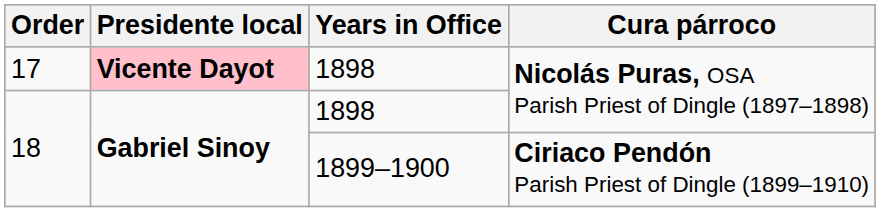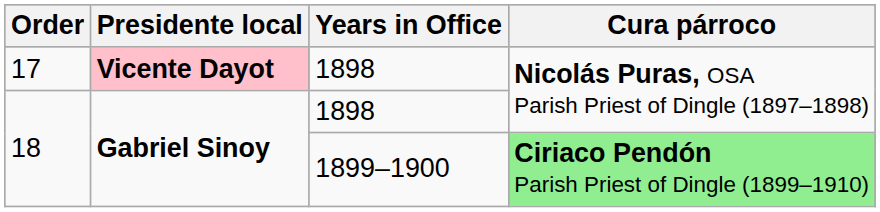(692, 168) no background -> (692, 168) lightgreen background
